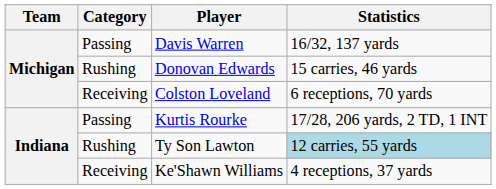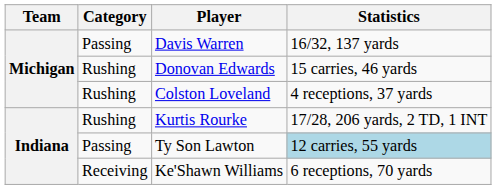(115, 94) Receiving -> (109, 94) Rushing
(361, 94) 6 receptions, 70 yards -> (361, 94) 4 receptions, 37 yards
(107, 119) Passing -> (109, 119) Rushing
(109, 145) Rushing -> (107, 145) Passing
(361, 171) 4 receptions, 37 yards -> (361, 171) 6 receptions, 70 yards
